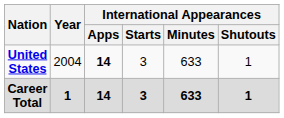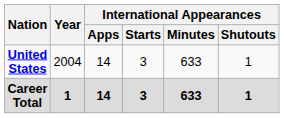(103, 62) bold -> (103, 62) normal
